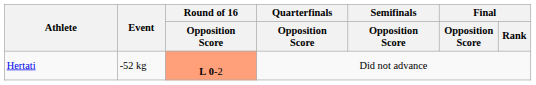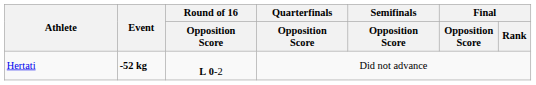(133, 66) normal -> (133, 66) bold
(211, 72) lightsalmon background -> (211, 72) no background
